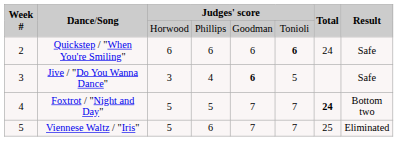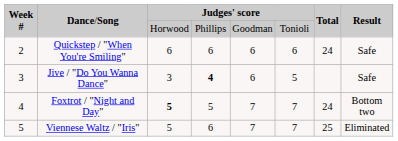(294, 50) bold -> (294, 50) normal
(211, 78) normal -> (211, 78) bold
(253, 78) bold -> (253, 78) normal
(169, 106) normal -> (169, 106) bold
(327, 106) bold -> (327, 106) normal
